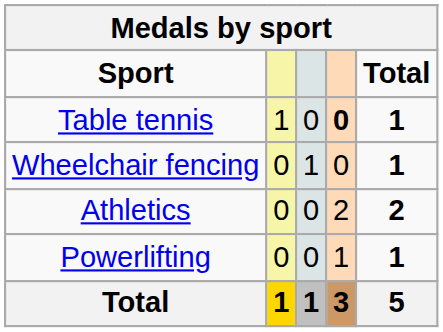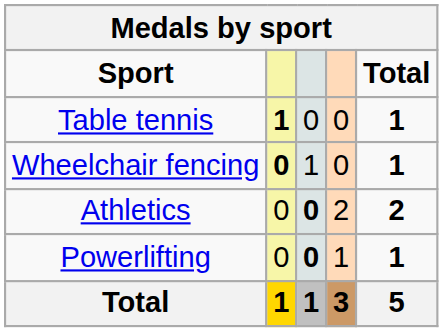(281, 119) normal -> (281, 119) bold
(341, 119) bold -> (341, 119) normal
(281, 165) normal -> (281, 165) bold
(311, 211) normal -> (311, 211) bold
(311, 257) normal -> (311, 257) bold
